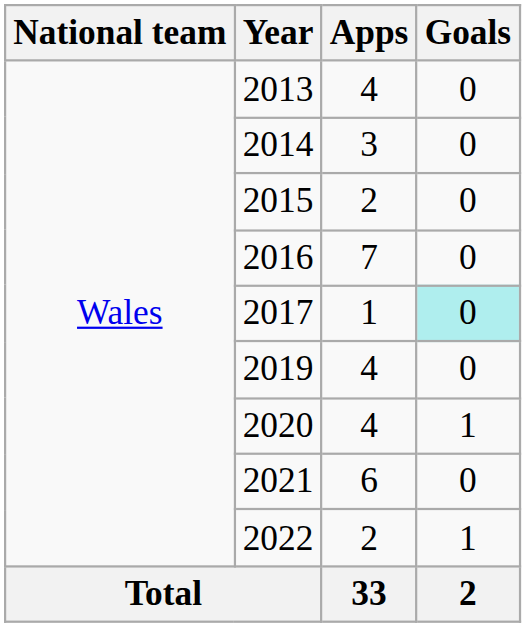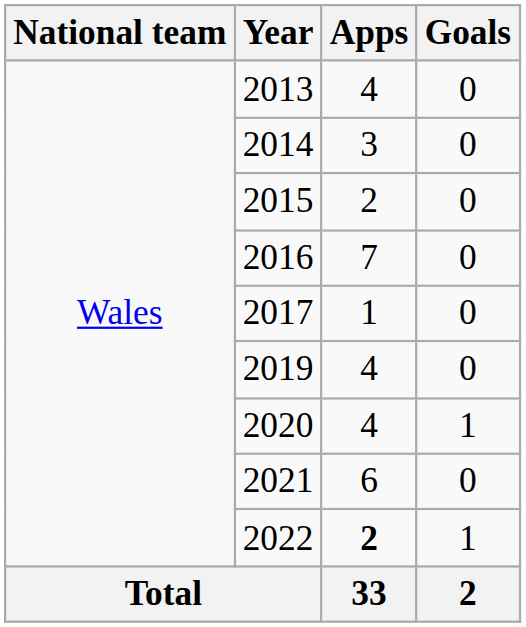(468, 312) paleturquoise background -> (468, 312) no background
(369, 537) normal -> (369, 537) bold
